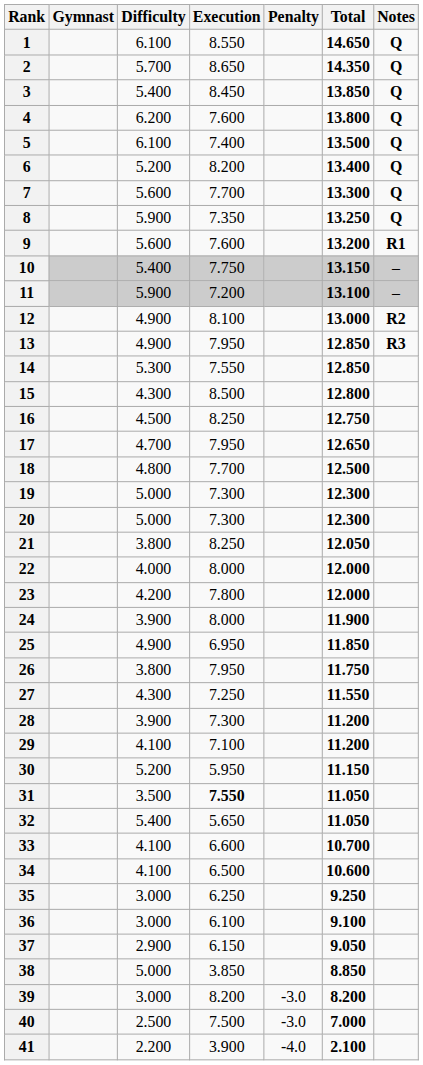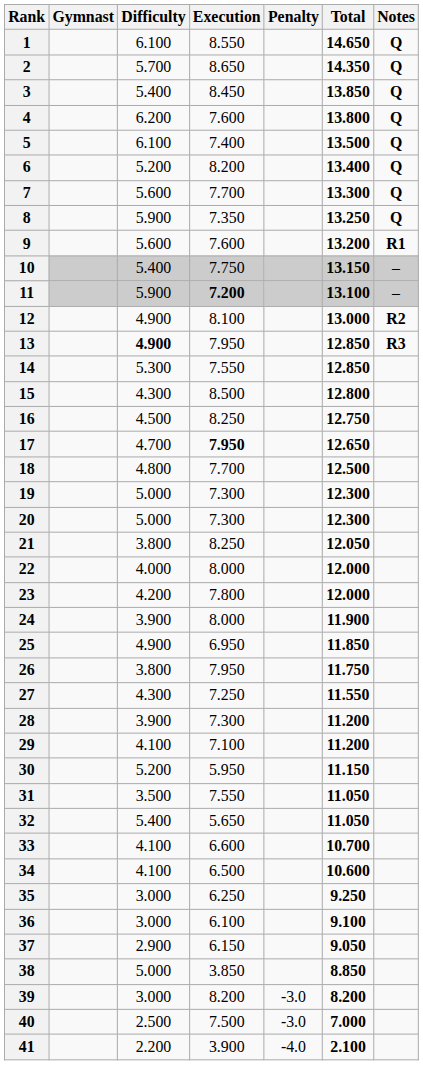(227, 293) normal -> (227, 293) bold
(153, 343) normal -> (153, 343) bold
(227, 444) normal -> (227, 444) bold
(227, 795) bold -> (227, 795) normal
